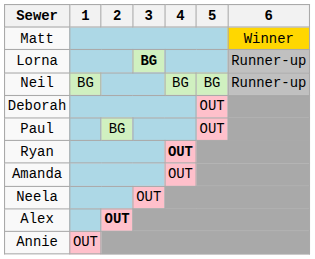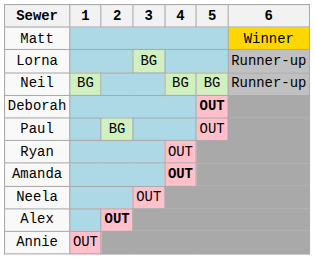(149, 61) bold -> (149, 61) normal
(212, 107) normal -> (212, 107) bold
(180, 152) bold -> (180, 152) normal
(180, 175) normal -> (180, 175) bold
